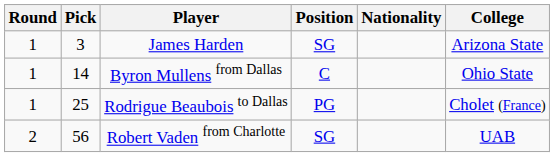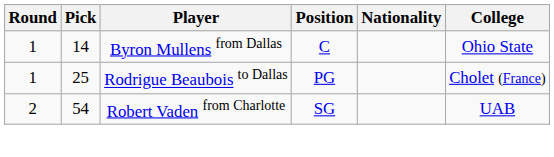- row: (196, 44)
(81, 135) 56 -> (81, 109) 54
